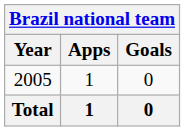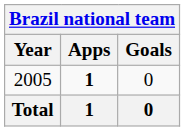(89, 79) normal -> (89, 79) bold
